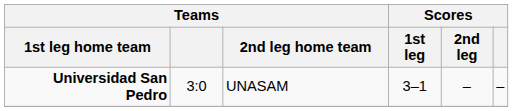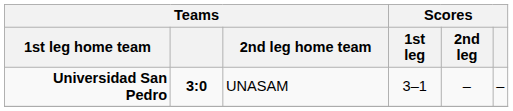(197, 86) normal -> (197, 86) bold
